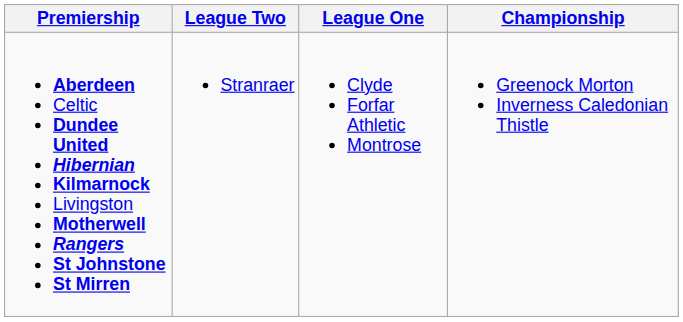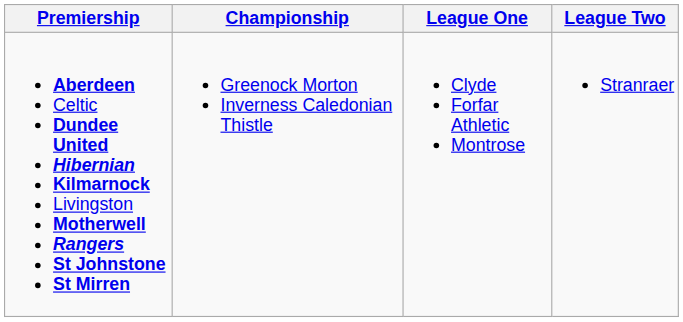columns swapped: (563, 18) <-> (235, 18)
